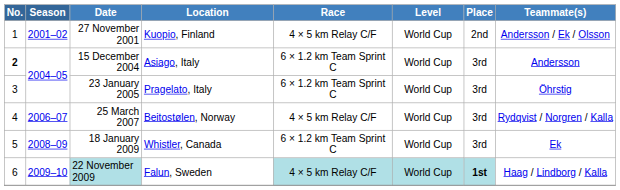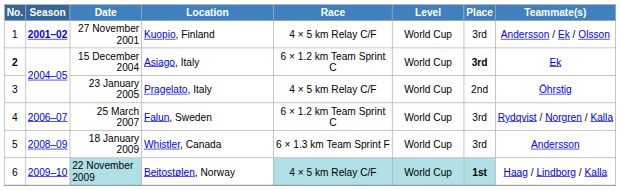(48, 34) normal -> (48, 34) bold
(480, 34) 2nd -> (480, 34) 3rd
(480, 62) normal -> (480, 62) bold
(555, 62) Andersson -> (555, 62) Ek
(333, 89) 6 × 1.2 km Team Sprint C -> (333, 89) 4 × 5 km Relay C/F
(480, 89) 3rd -> (480, 89) 2nd
(189, 117) Beitostølen, Norway -> (178, 117) Falun, Sweden
(333, 117) 4 × 5 km Relay C/F -> (333, 117) 6 × 1.2 km Team Sprint C
(333, 144) 6 × 1.2 km Team Sprint C -> (333, 144) 6 × 1.3 km Team Sprint F
(555, 144) Ek -> (555, 144) Andersson
(178, 172) Falun, Sweden -> (189, 172) Beitostølen, Norway
